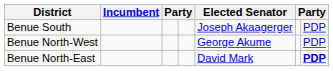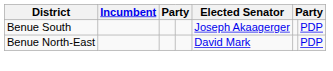- row: (52, 43)
(314, 58) bold -> (312, 43) normal
